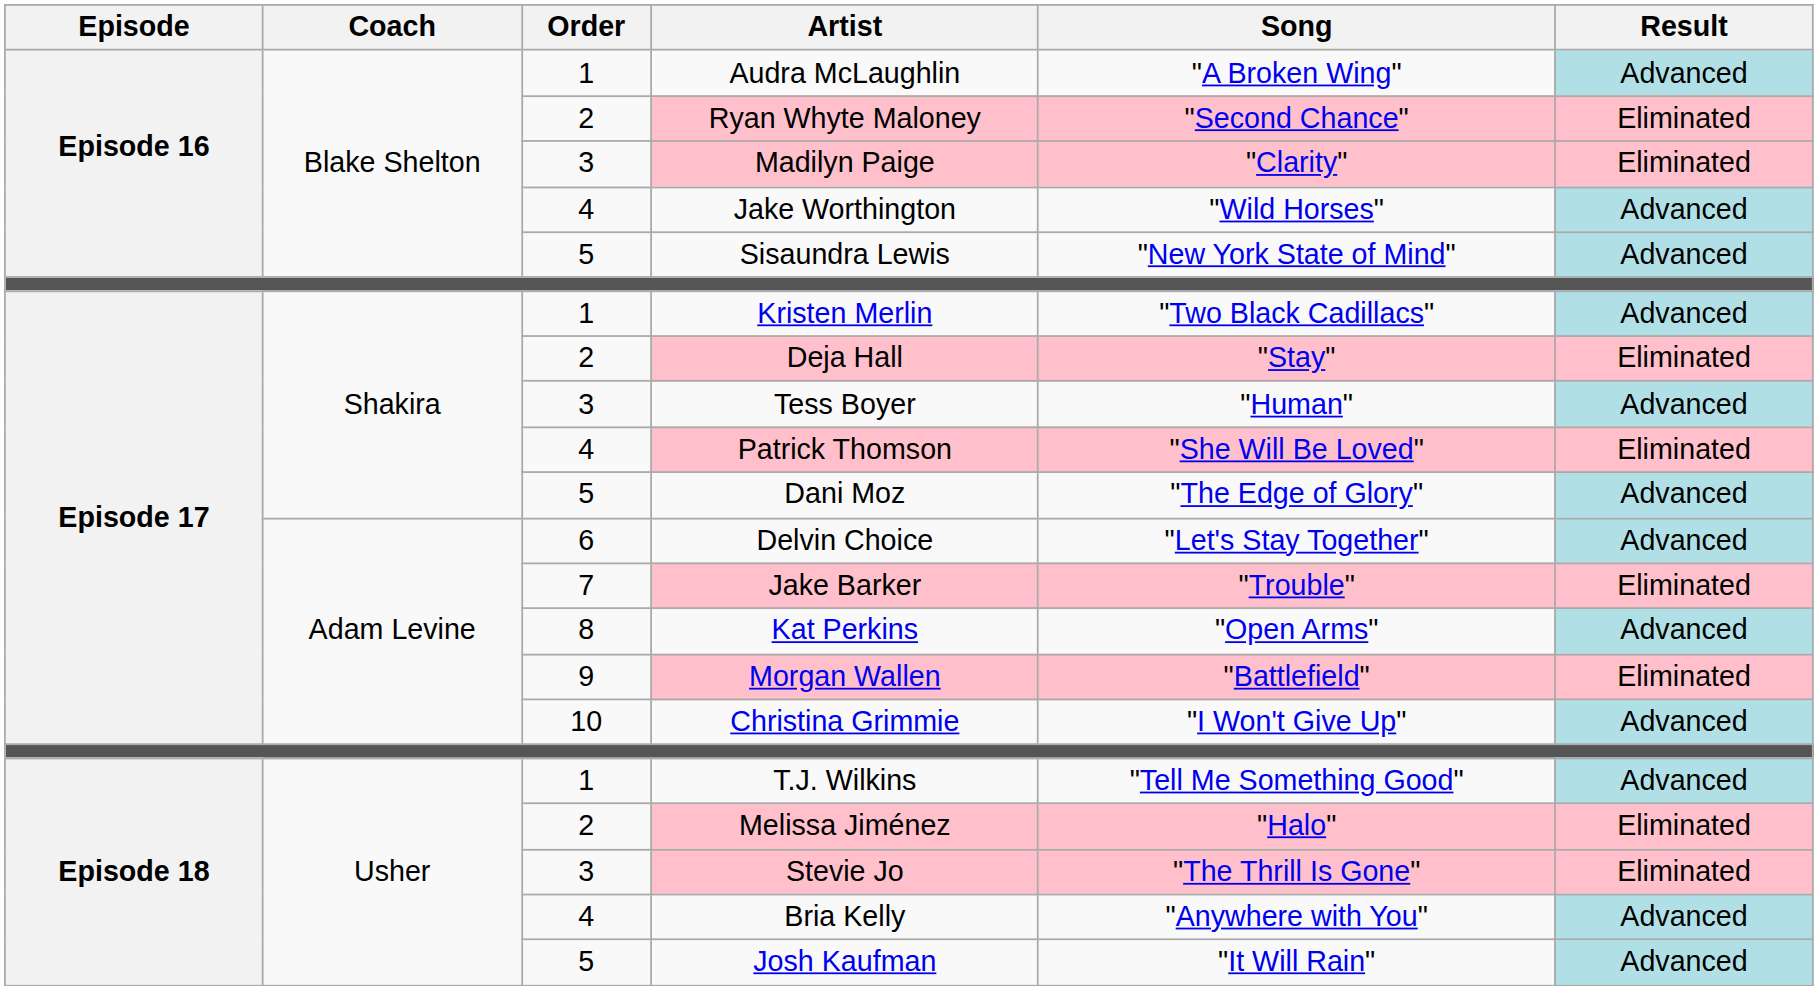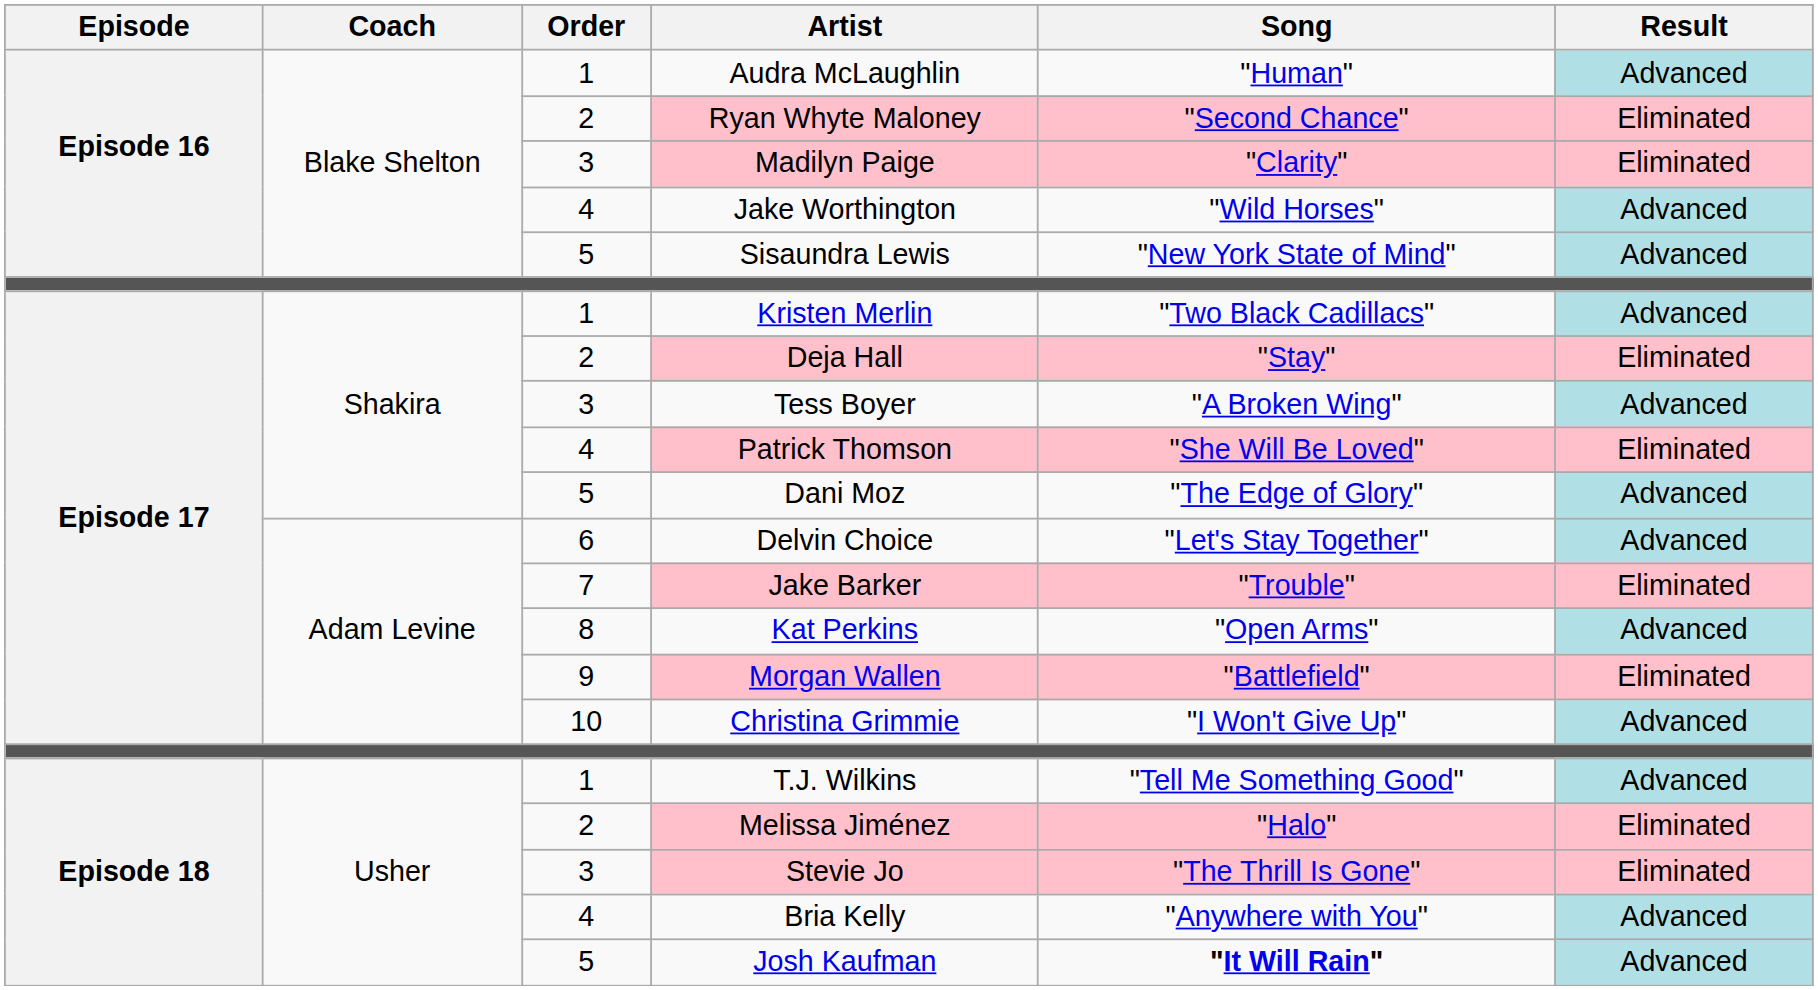(1297, 72) "A Broken Wing" -> (1297, 72) "Human"
(1297, 403) "Human" -> (1297, 403) "A Broken Wing"
(1297, 962) normal -> (1297, 962) bold
